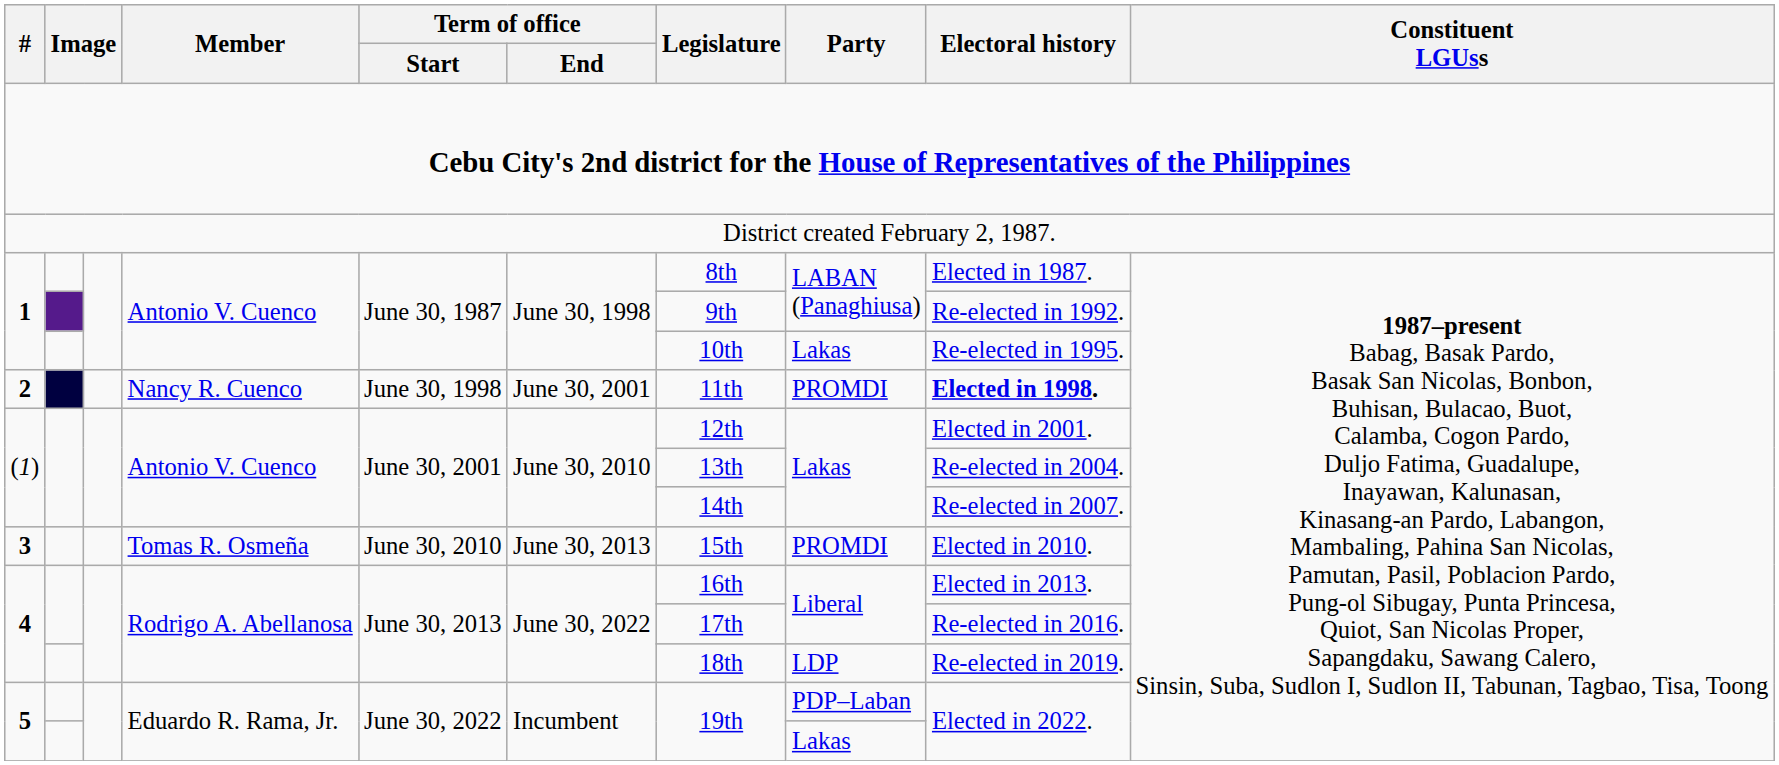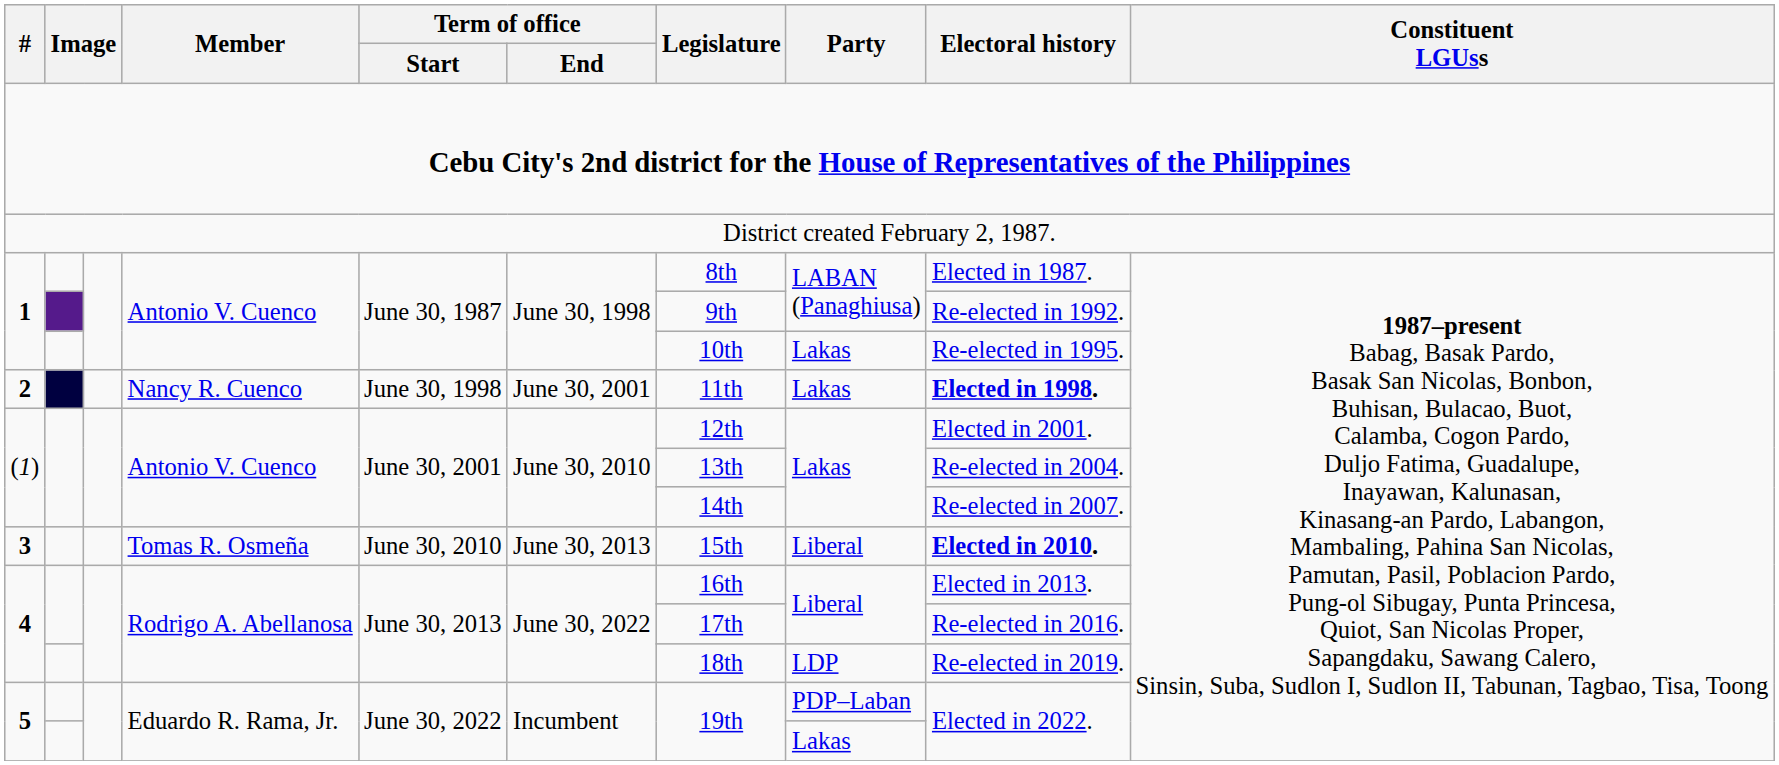(840, 389) PROMDI -> (821, 389) Lakas
(840, 545) PROMDI -> (828, 545) Liberal
(1012, 545) normal -> (1015, 545) bold
